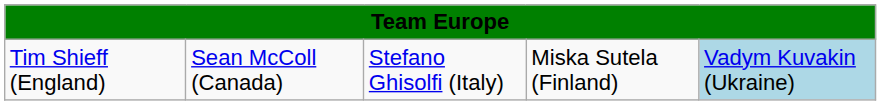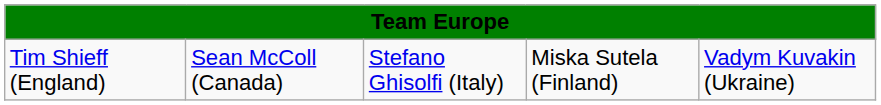(780, 69) lightblue background -> (780, 69) no background
